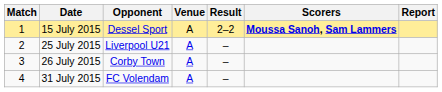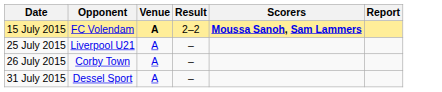- column: (22, 12)
(137, 29) Dessel Sport -> (103, 29) FC Volendam
(190, 29) normal -> (155, 29) bold
(137, 78) FC Volendam -> (103, 78) Dessel Sport
